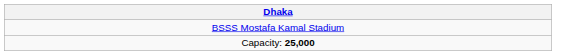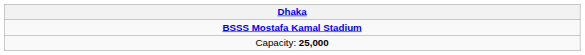(278, 27) normal -> (292, 27) bold
